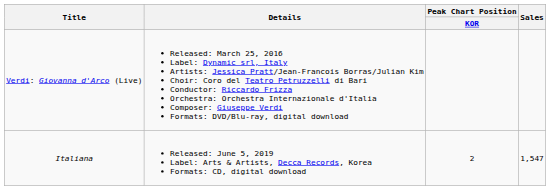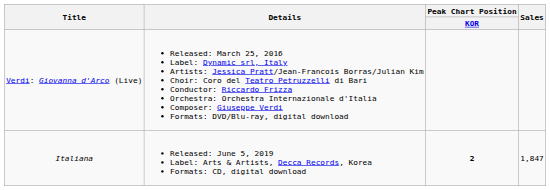(472, 158) normal -> (472, 158) bold
(532, 158) 1,547 -> (532, 158) 1,847
